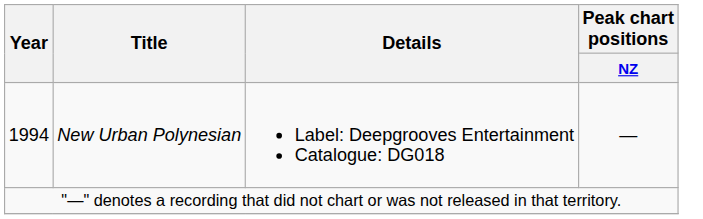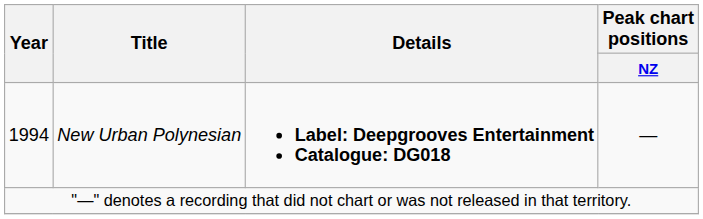(412, 145) normal -> (422, 145) bold
